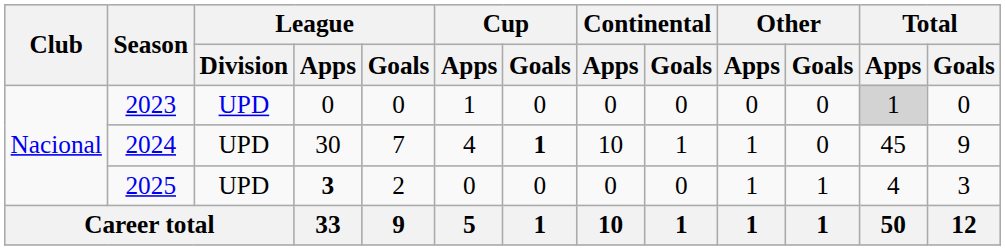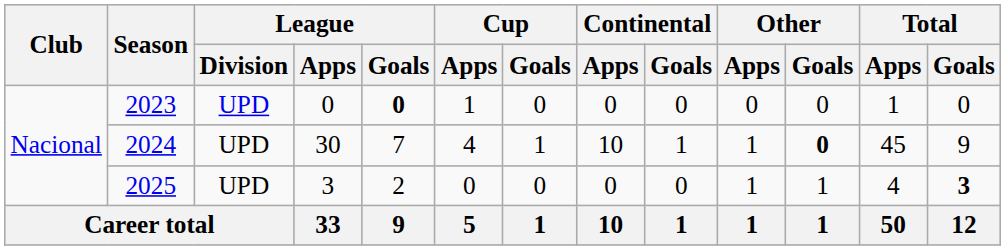(399, 104) normal -> (399, 104) bold
(893, 104) lightgrey background -> (893, 104) no background
(540, 144) bold -> (540, 144) normal
(823, 144) normal -> (823, 144) bold
(328, 184) bold -> (328, 184) normal
(964, 184) normal -> (964, 184) bold
